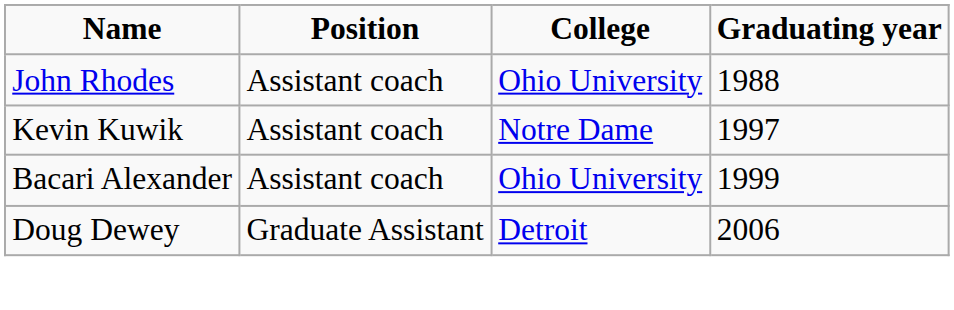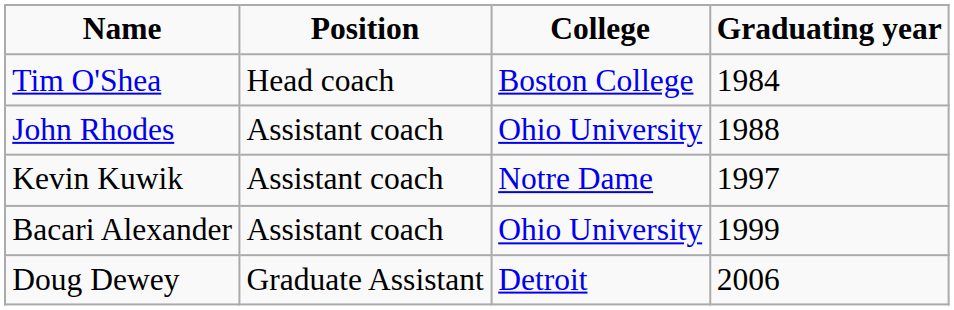+ row: (87, 79)
